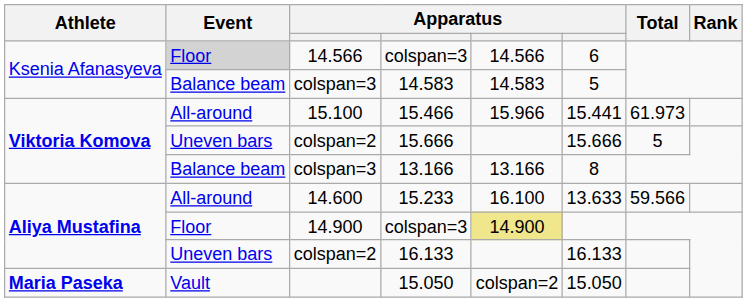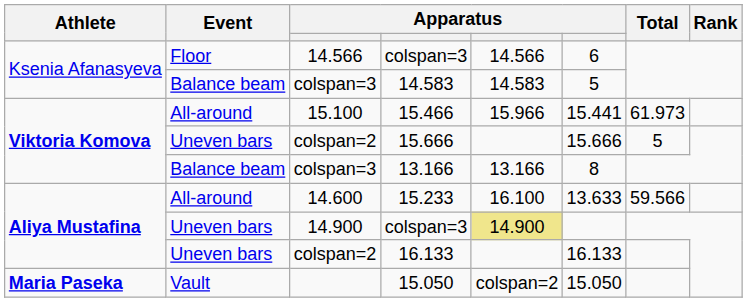(191, 56) lightgrey background -> (191, 56) no background
(191, 226) Floor -> (221, 226) Uneven bars
